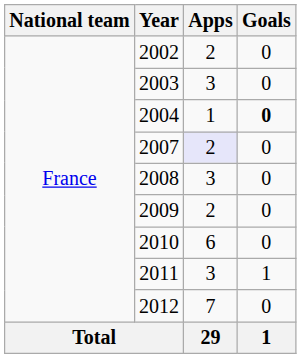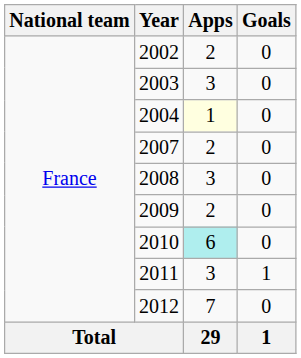(210, 115) no background -> (210, 115) lightyellow background
(266, 115) bold -> (266, 115) normal
(210, 147) lavender background -> (210, 147) no background
(210, 242) no background -> (210, 242) paleturquoise background
